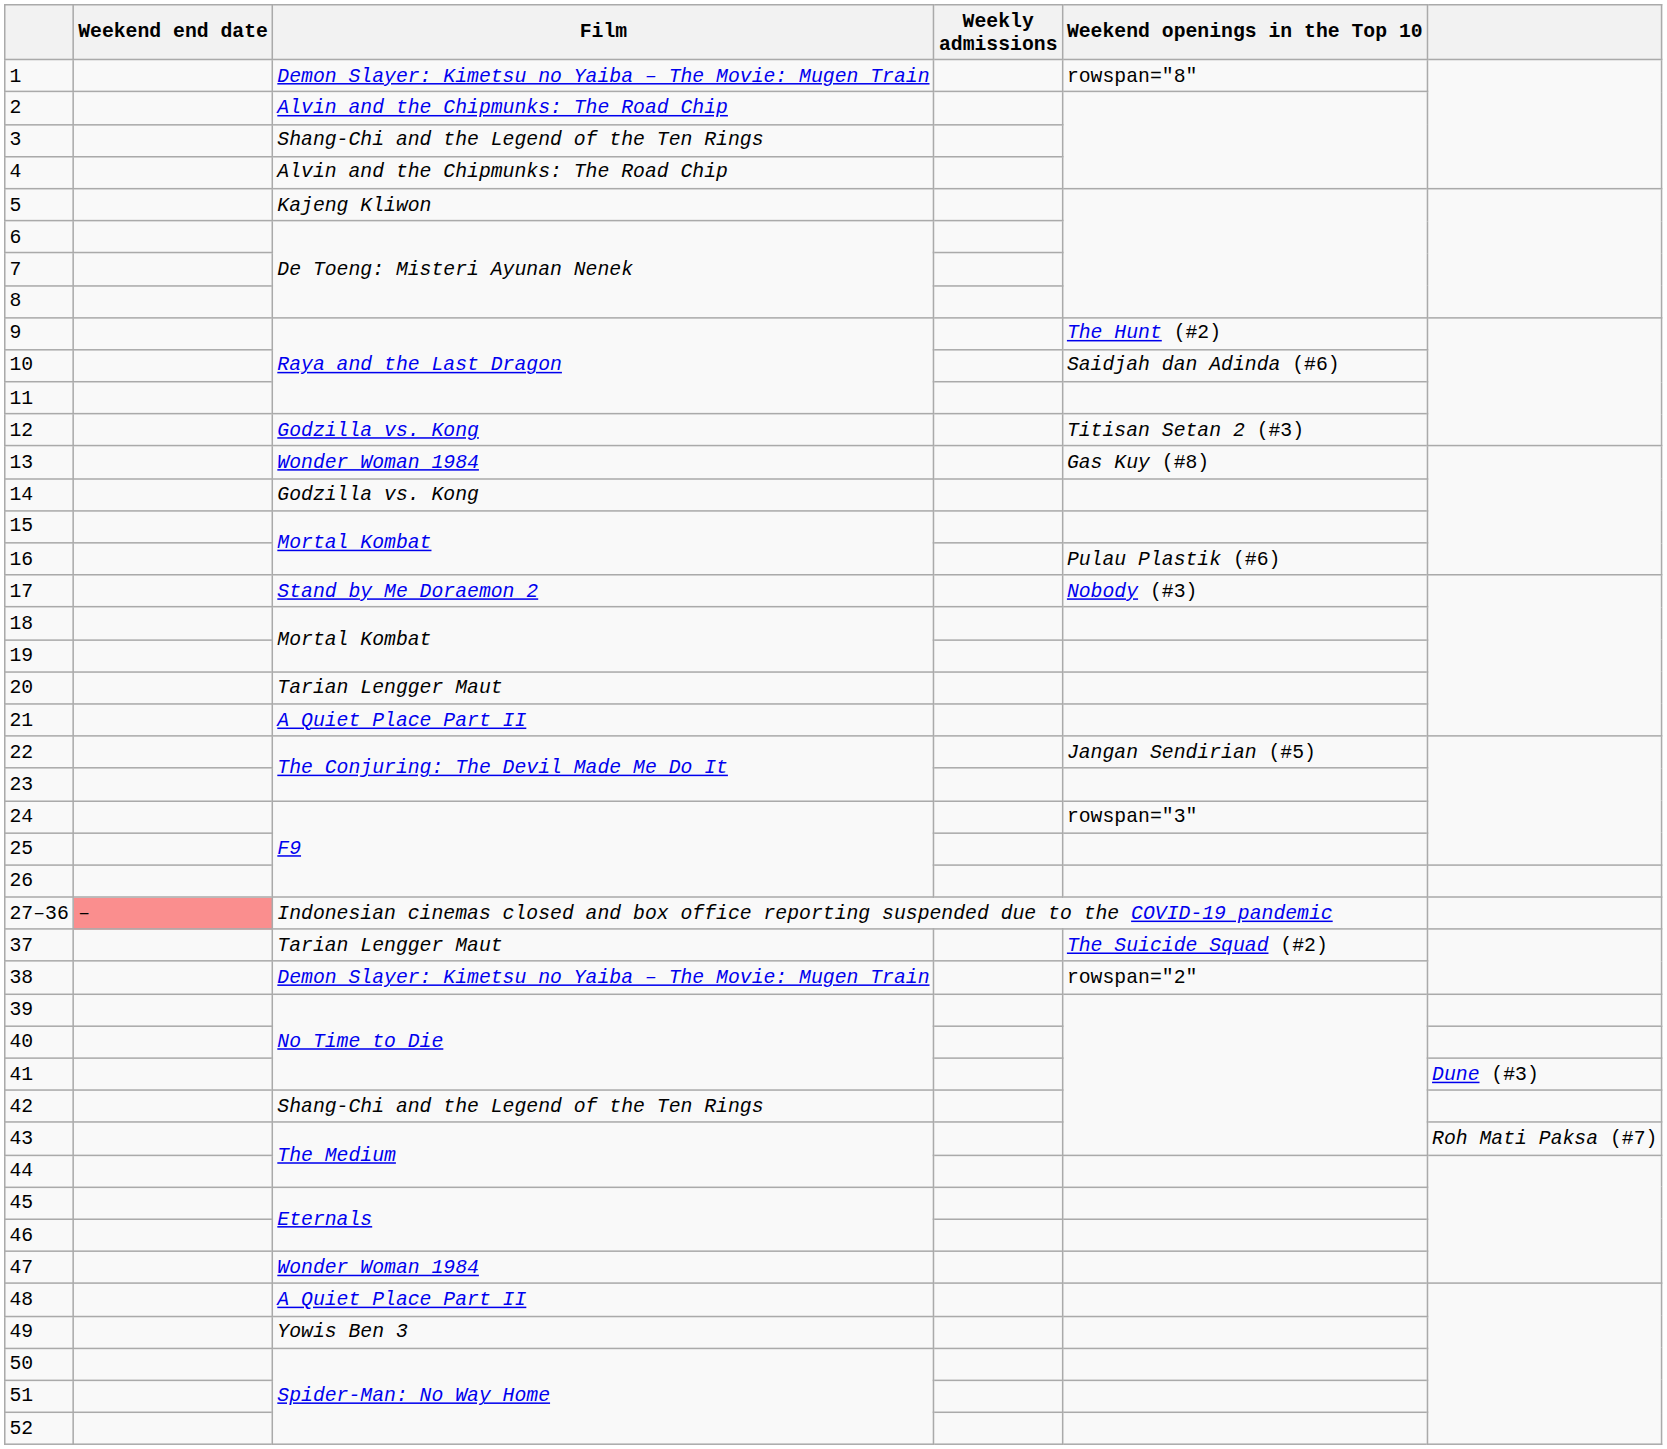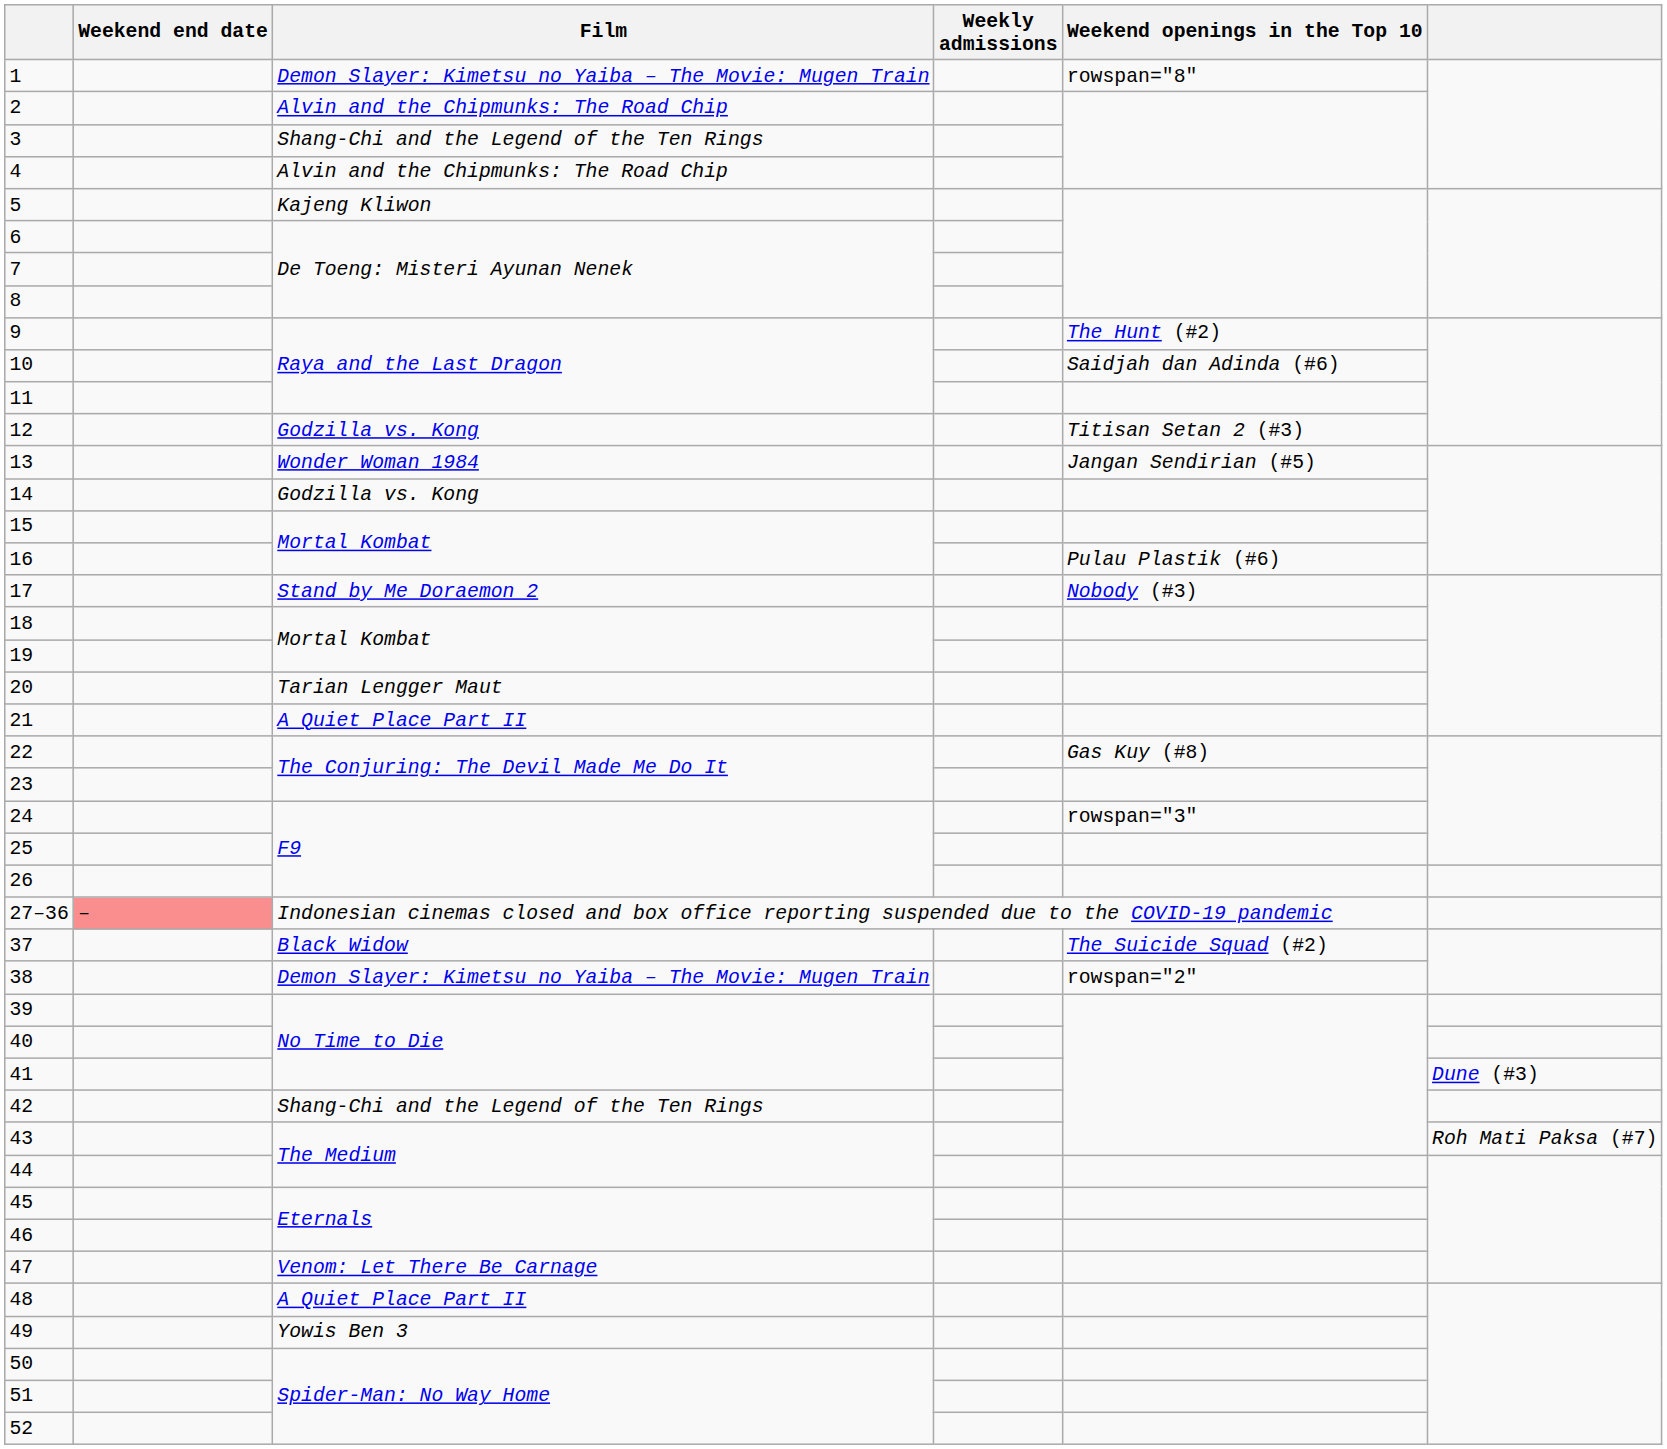(1138, 462) Gas Kuy (#8) -> (1191, 462) Jangan Sendirian (#5)
(1191, 752) Jangan Sendirian (#5) -> (1138, 752) Gas Kuy (#8)
(390, 945) Tarian Lengger Maut -> (343, 945) Black Widow
(378, 1267) Wonder Woman 1984 -> (437, 1267) Venom: Let There Be Carnage
